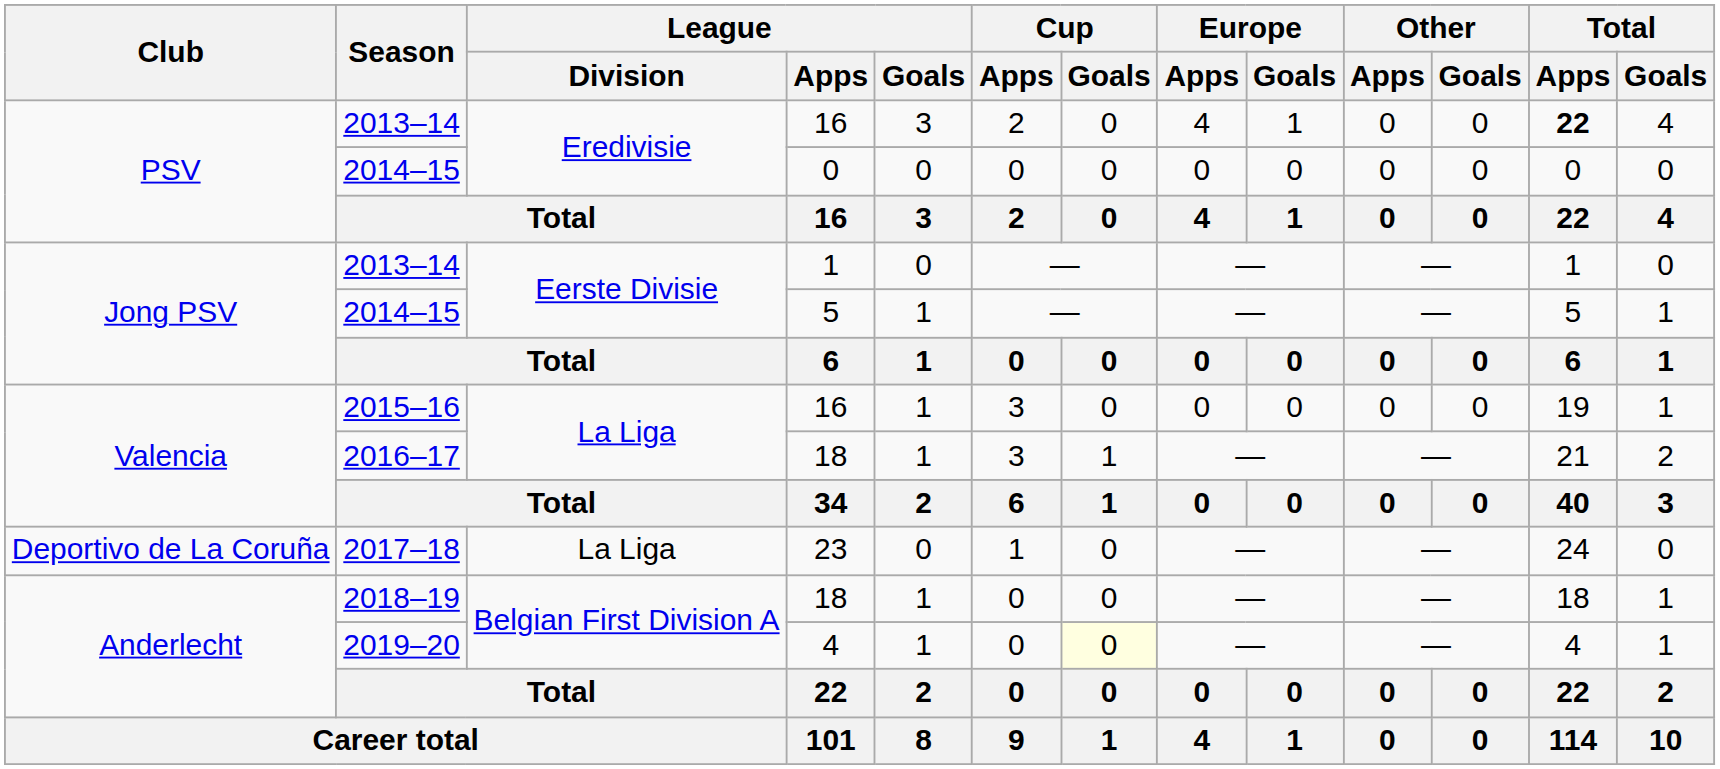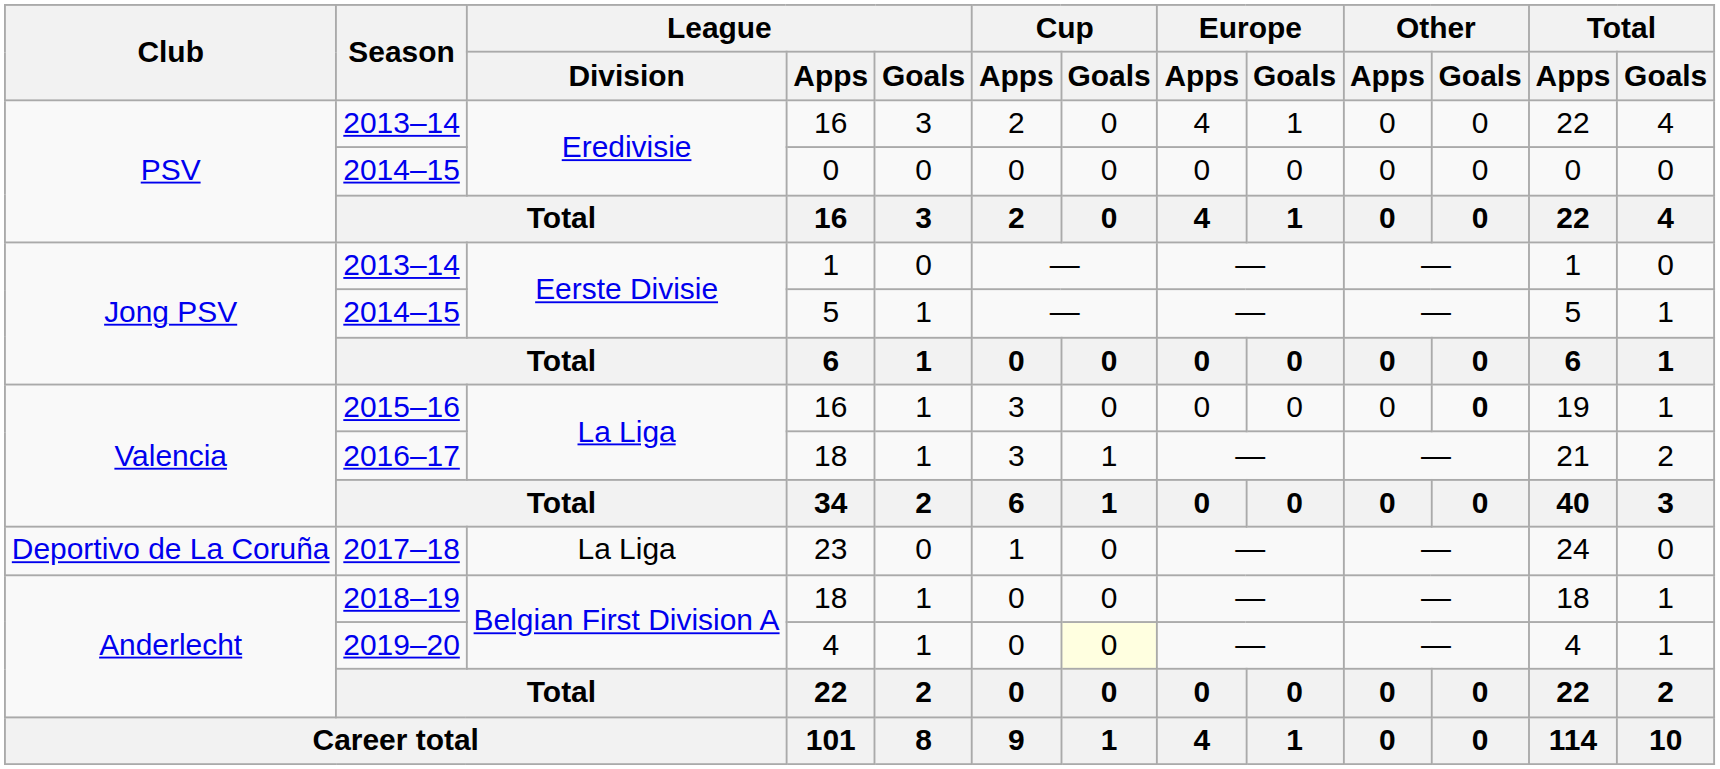(1573, 123) bold -> (1573, 123) normal
(1480, 407) normal -> (1480, 407) bold
